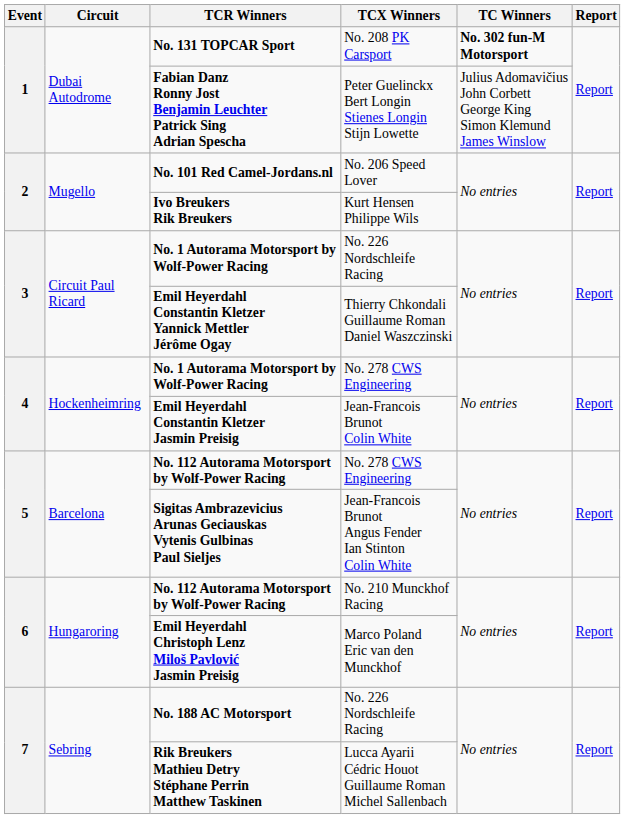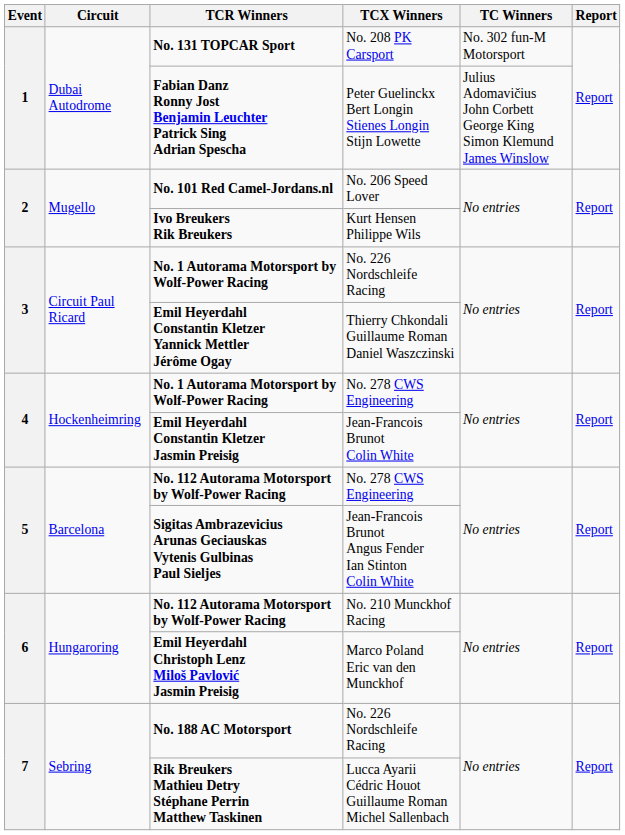(503, 46) bold -> (504, 46) normal
